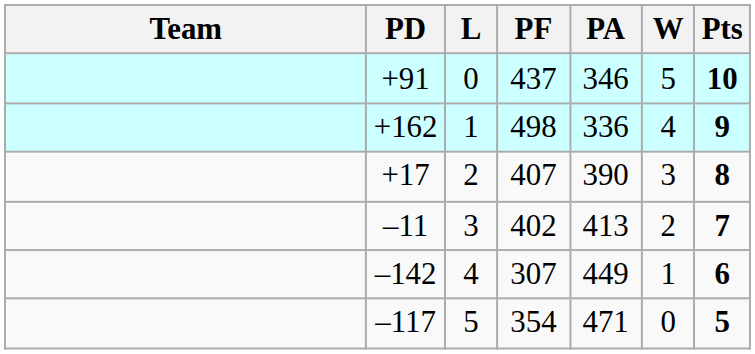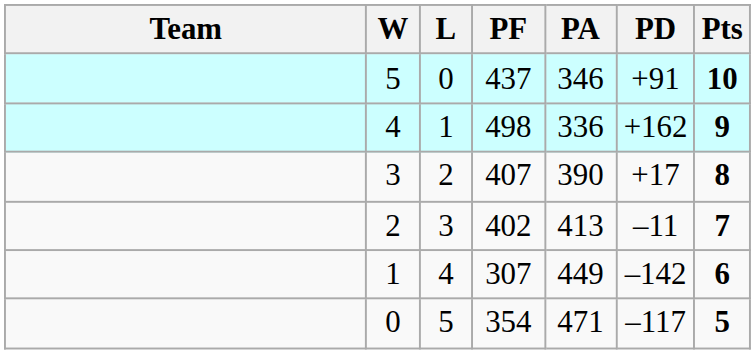columns swapped: (668, 28) <-> (406, 28)
